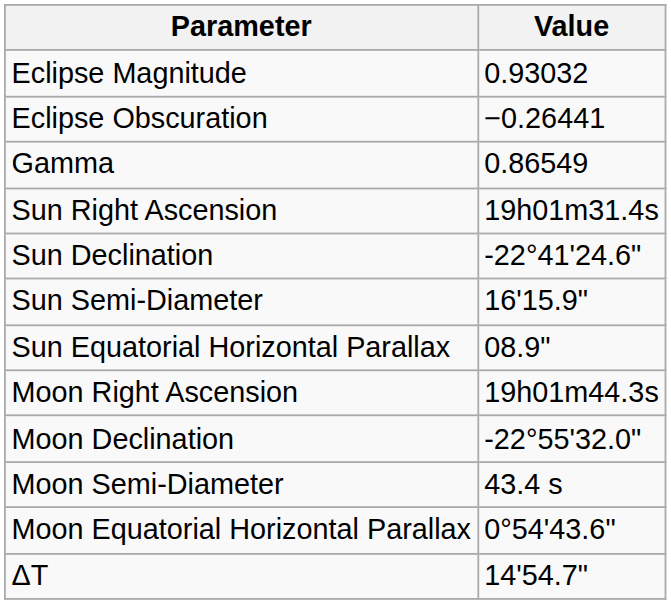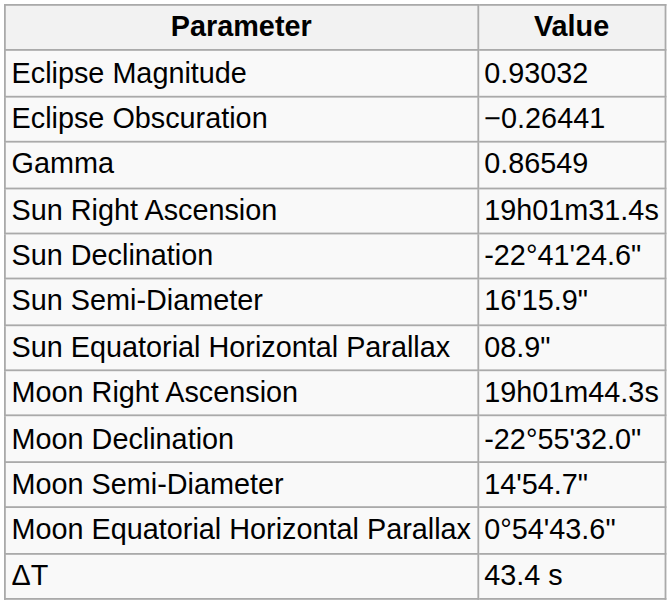(523, 484) 43.4 s -> (536, 484) 14'54.7"
(536, 575) 14'54.7" -> (523, 575) 43.4 s
